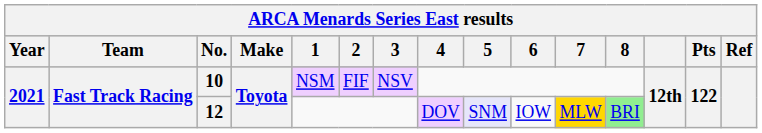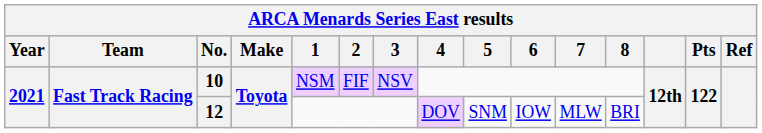(488, 112) lavender background -> (488, 112) no background
(581, 112) gold background -> (581, 112) no background
(625, 112) lightgreen background -> (625, 112) no background
